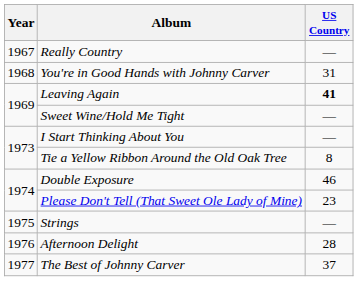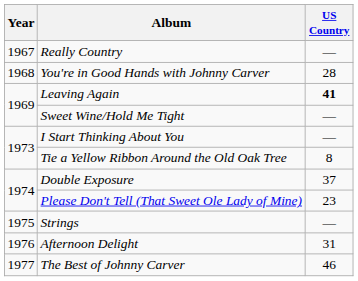(329, 72) 31 -> (329, 72) 28
(329, 179) 46 -> (329, 179) 37
(329, 243) 28 -> (329, 243) 31
(329, 264) 37 -> (329, 264) 46
